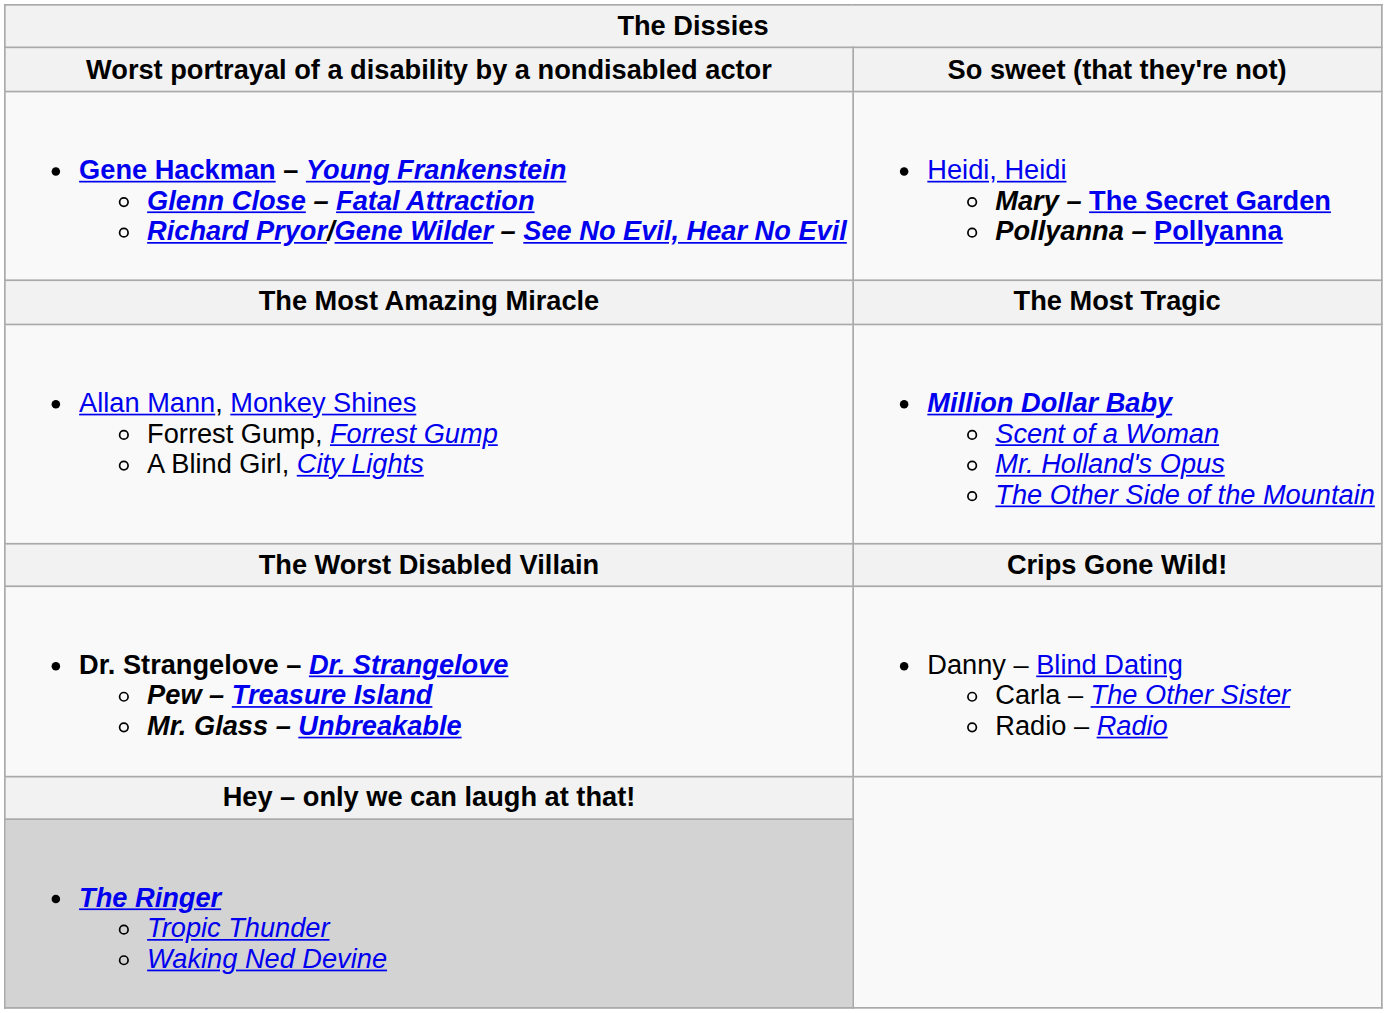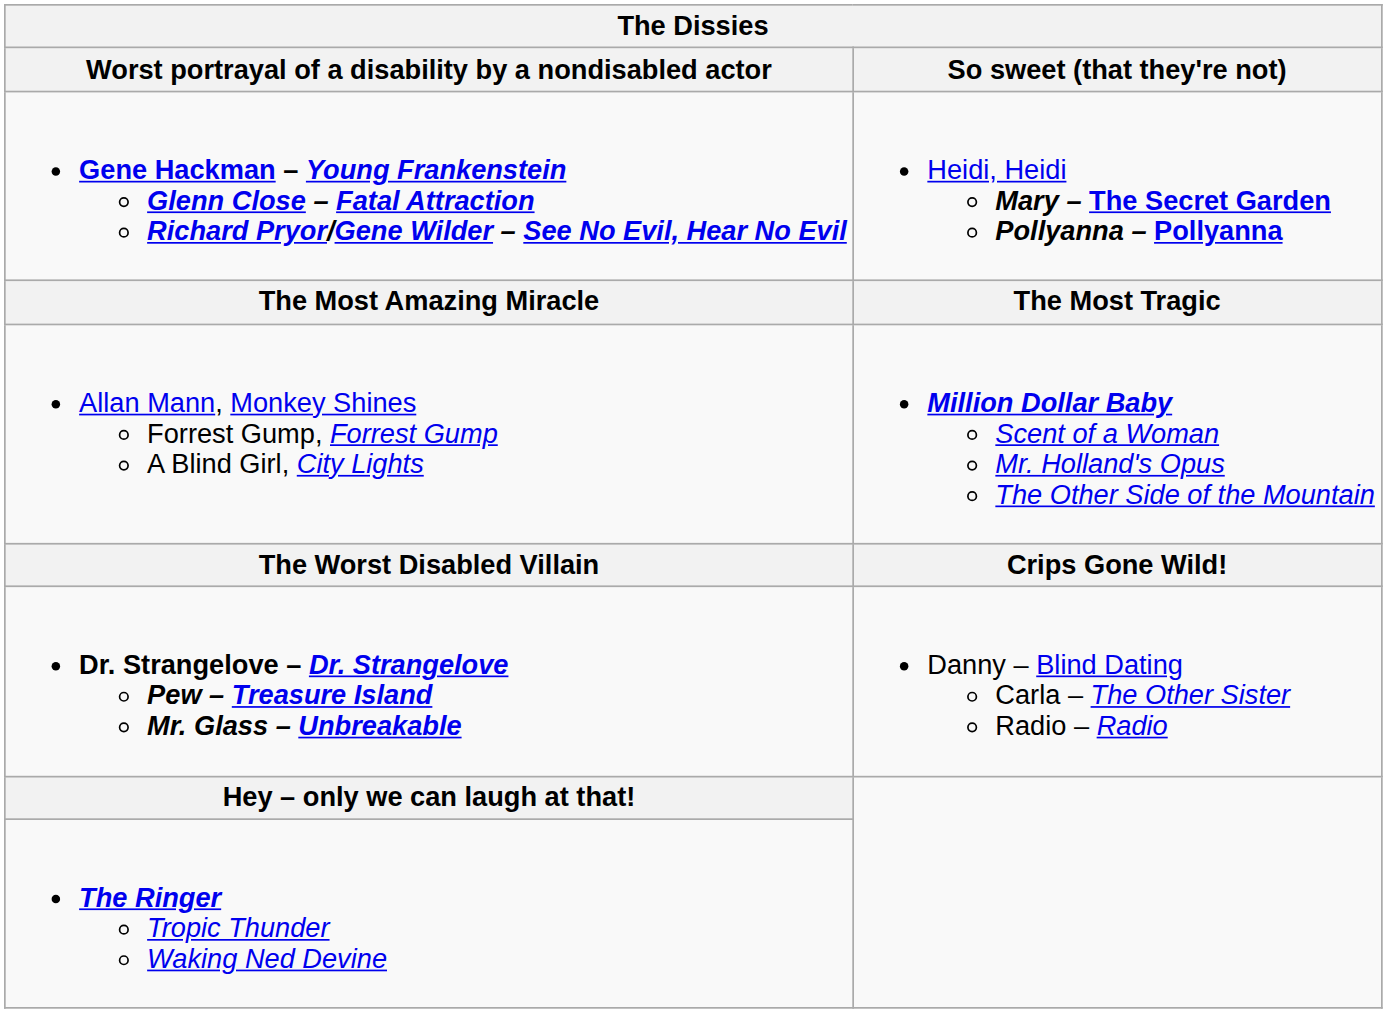(429, 929) lightgrey background -> (429, 929) no background
